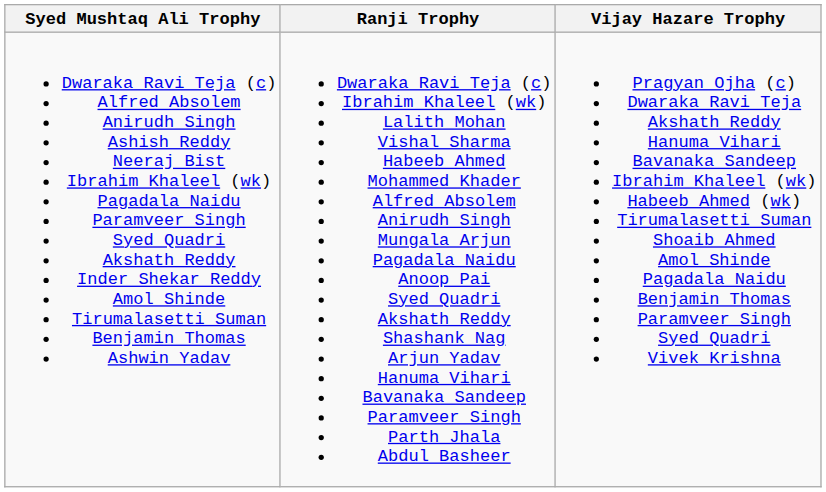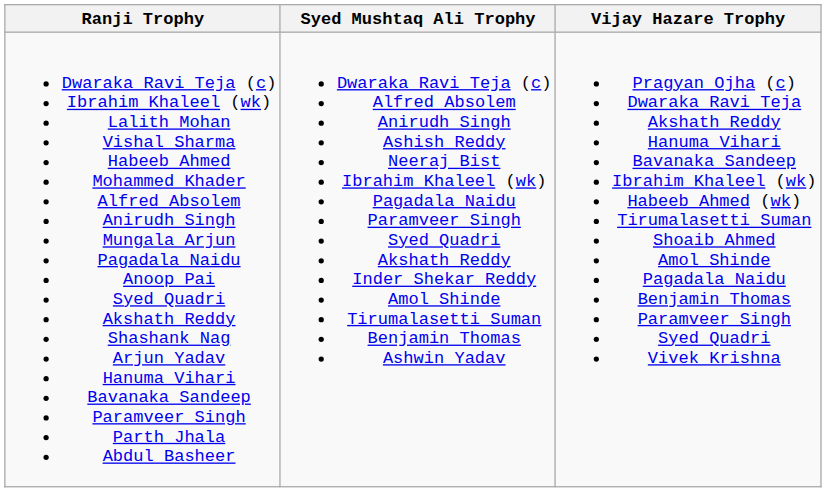columns swapped: (143, 19) <-> (418, 19)
